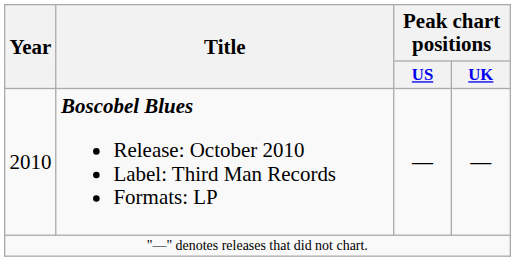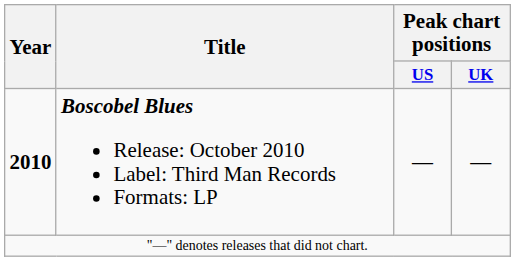(30, 161) normal -> (30, 161) bold
